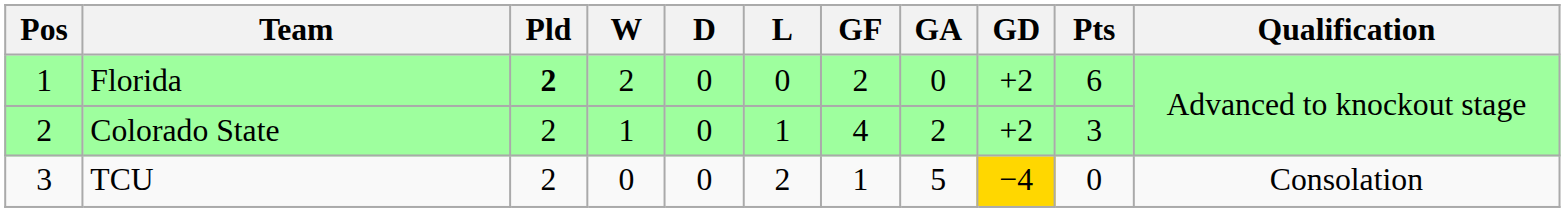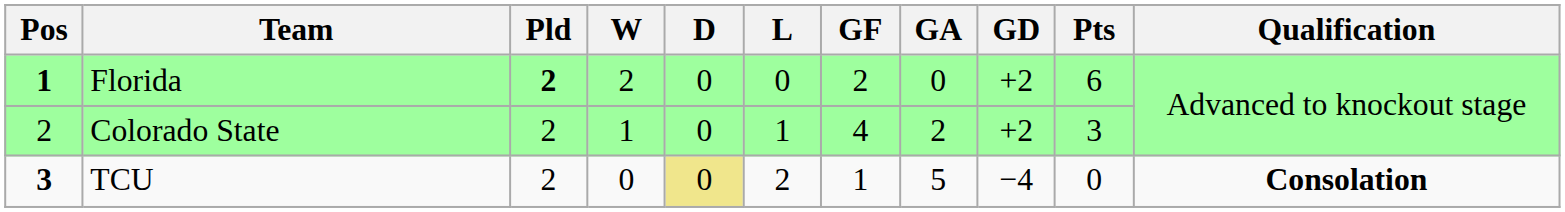(44, 79) normal -> (44, 79) bold
(44, 180) normal -> (44, 180) bold
(704, 180) no background -> (704, 180) khaki background
(1016, 180) gold background -> (1016, 180) no background
(1346, 180) normal -> (1346, 180) bold
